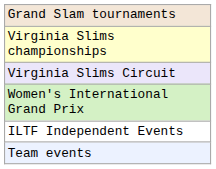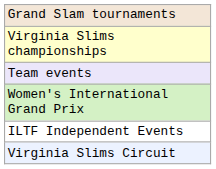(92, 73) Virginia Slims Circuit -> (50, 73) Team events
(50, 153) Team events -> (92, 153) Virginia Slims Circuit
